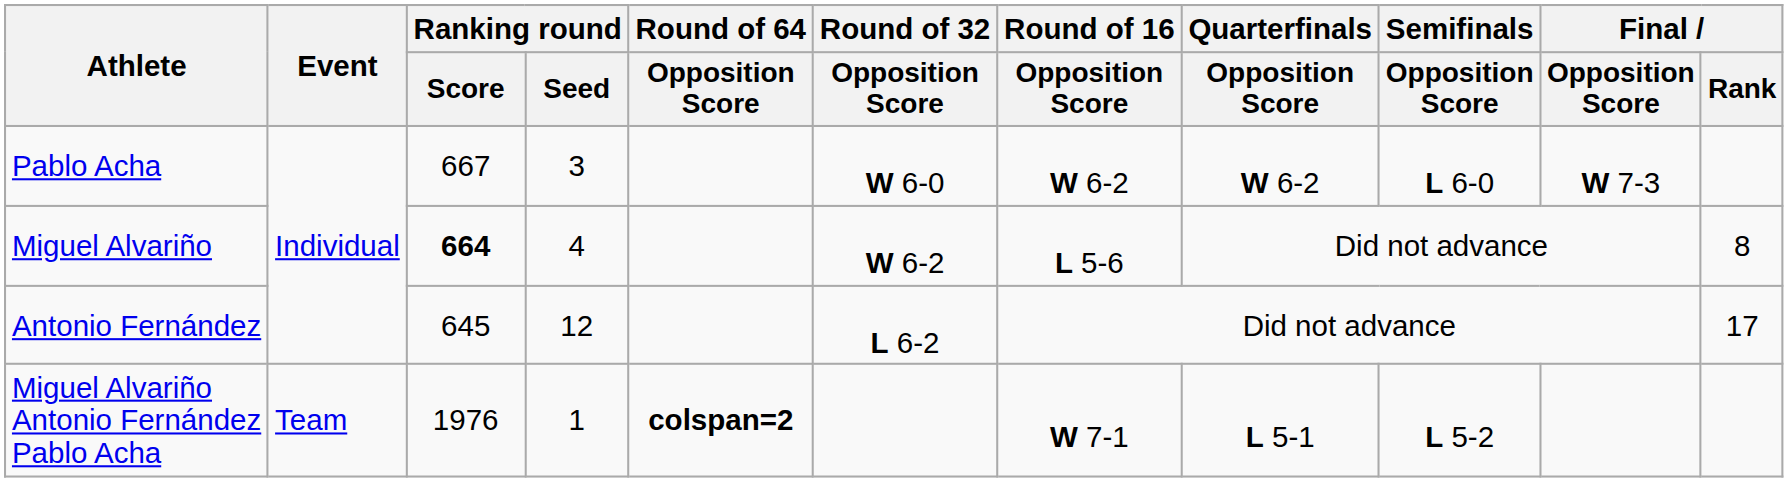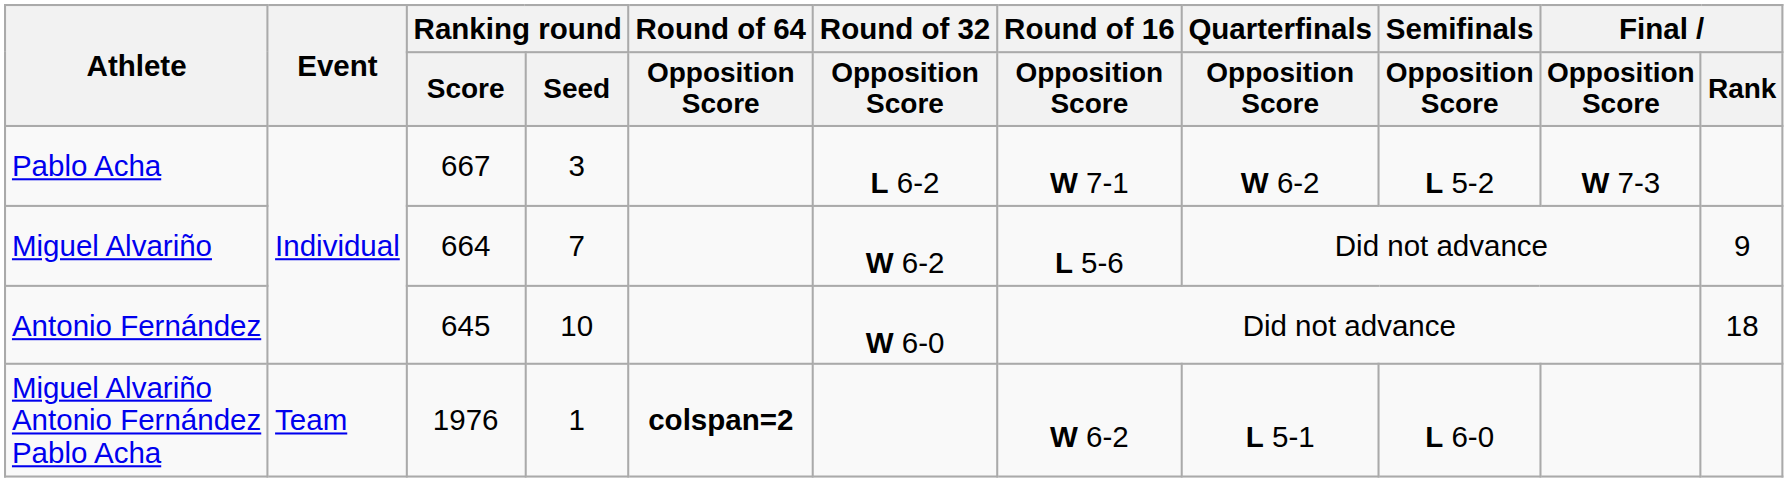(905, 183) W 6-0 -> (905, 183) L 6-2
(1089, 183) W 6-2 -> (1089, 183) W 7-1
(1460, 183) L 6-0 -> (1460, 183) L 5-2
(466, 246) bold -> (466, 246) normal
(577, 246) 4 -> (577, 246) 7
(1742, 246) 8 -> (1742, 246) 9
(577, 325) 12 -> (577, 325) 10
(905, 342) L 6-2 -> (905, 342) W 6-0
(1742, 325) 17 -> (1742, 325) 18
(1089, 438) W 7-1 -> (1089, 438) W 6-2
(1460, 438) L 5-2 -> (1460, 438) L 6-0
